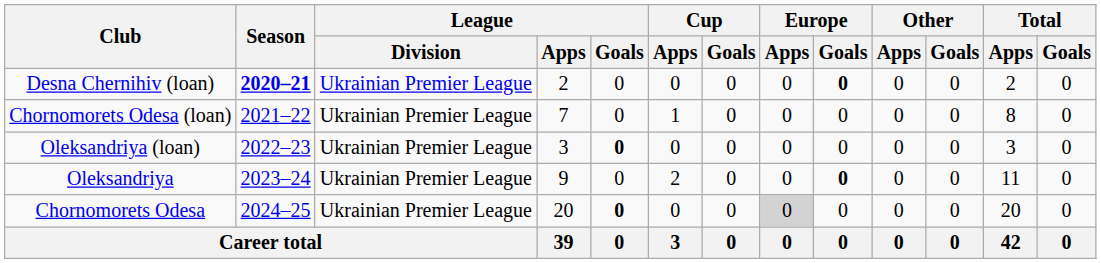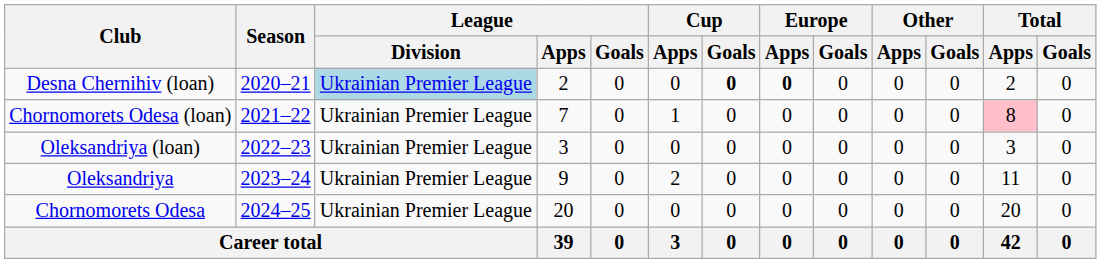(276, 83) bold -> (276, 83) normal
(426, 83) no background -> (426, 83) lightblue background
(731, 83) normal -> (731, 83) bold
(787, 83) normal -> (787, 83) bold
(843, 83) bold -> (843, 83) normal
(1011, 115) no background -> (1011, 115) pink background
(619, 147) bold -> (619, 147) normal
(843, 178) bold -> (843, 178) normal
(619, 210) bold -> (619, 210) normal
(787, 210) lightgrey background -> (787, 210) no background
